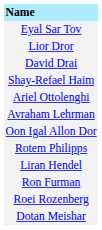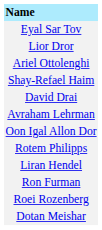(51, 63) David Drai -> (51, 63) Ariel Ottolenghi
(51, 97) Ariel Ottolenghi -> (51, 97) David Drai
